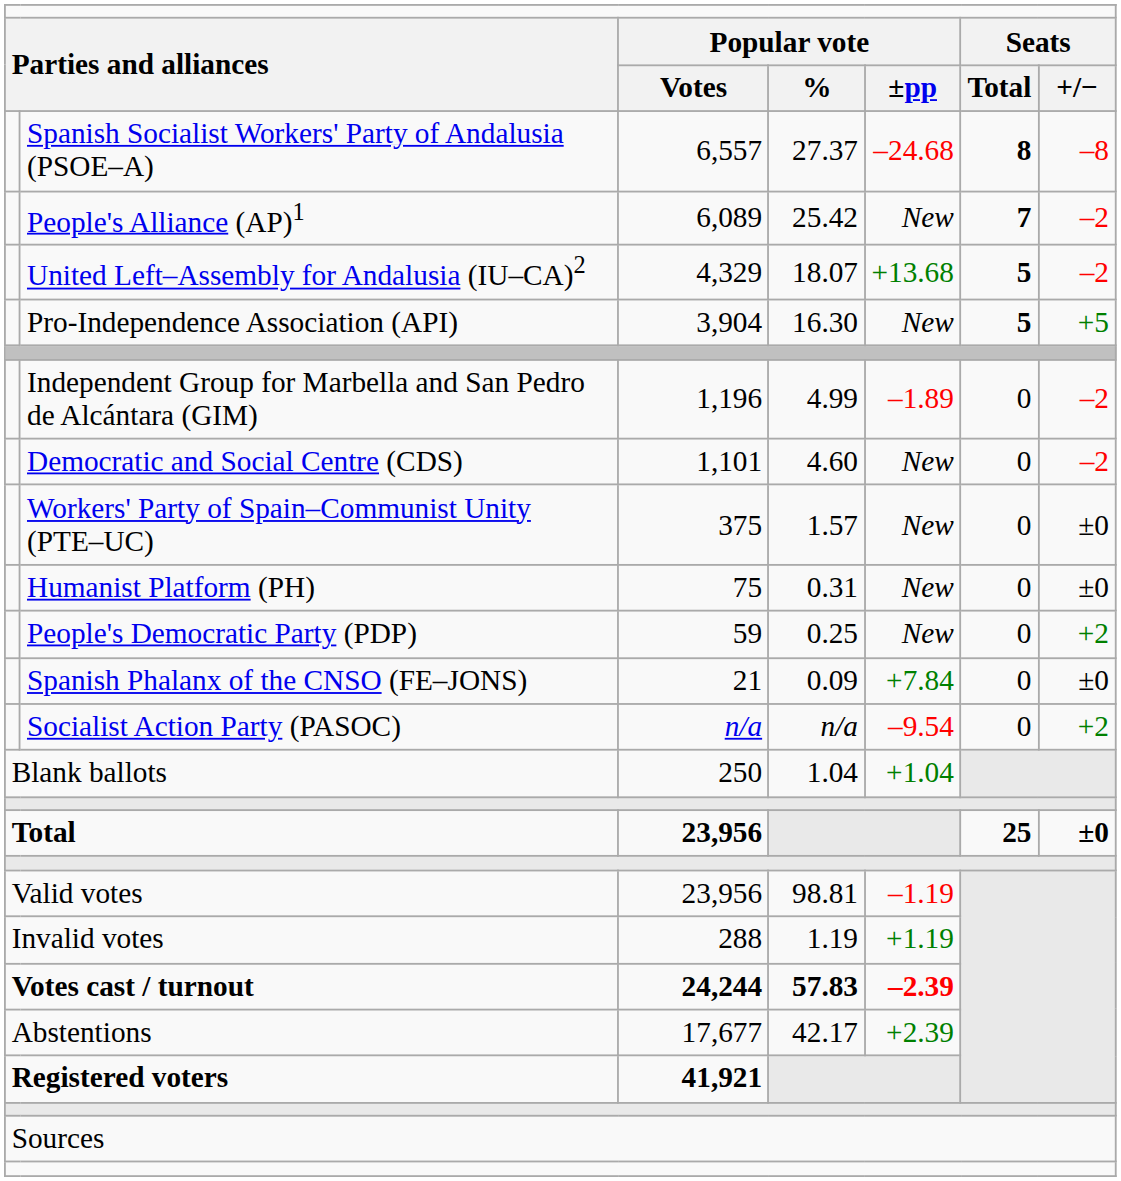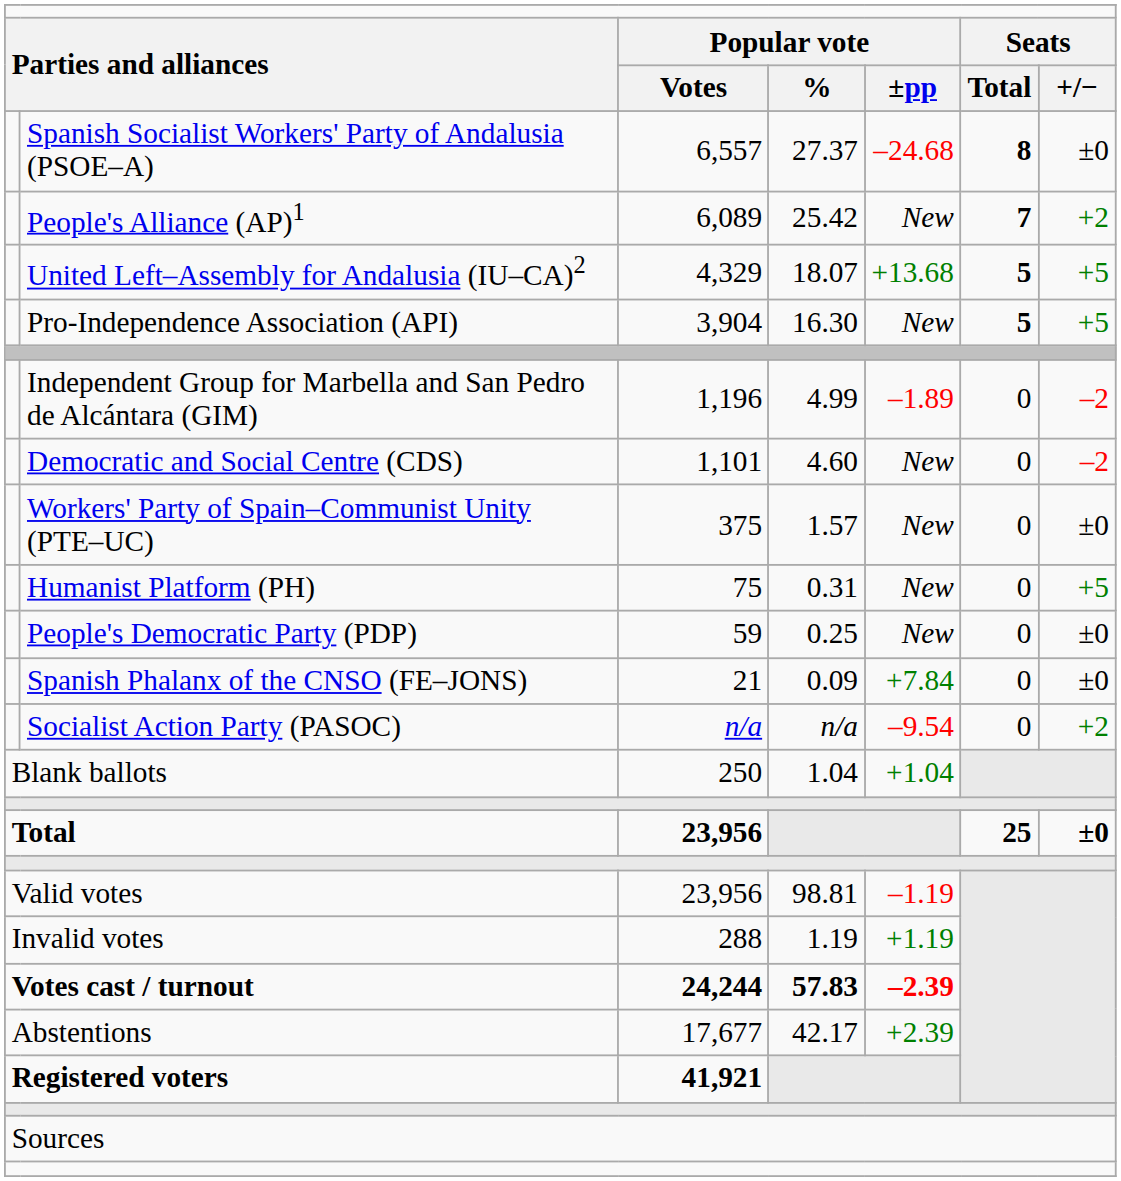(1094, 150) –8 -> (1094, 150) ±0
(1094, 217) –2 -> (1093, 217) +2
(1094, 271) –2 -> (1093, 271) +5
(1094, 587) ±0 -> (1093, 587) +5
(1093, 633) +2 -> (1094, 633) ±0
